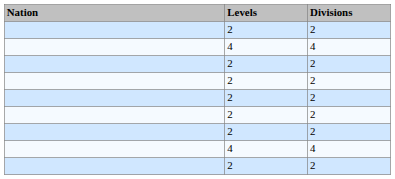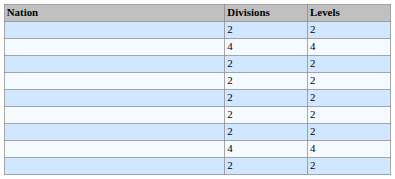columns swapped: (242, 12) <-> (331, 12)
